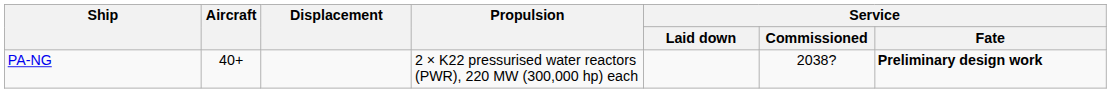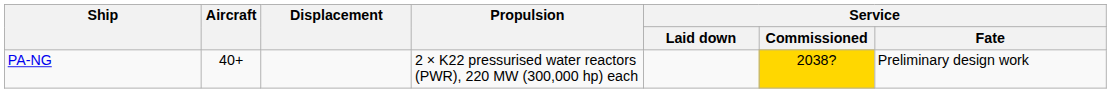(817, 60) no background -> (817, 60) gold background
(960, 60) bold -> (953, 60) normal
